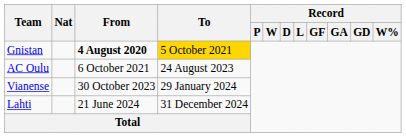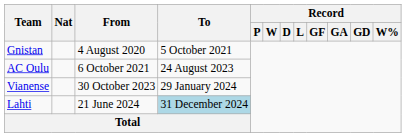(112, 50) bold -> (111, 50) normal
(196, 50) gold background -> (196, 50) no background
(204, 104) no background -> (204, 104) lightblue background
